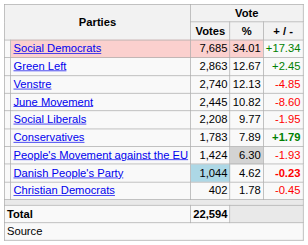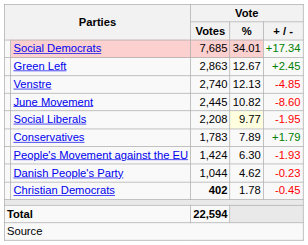(250, 119) no background -> (250, 119) lightyellow background
(286, 137) bold -> (286, 137) normal
(250, 155) lightgrey background -> (250, 155) no background
(213, 173) lightblue background -> (213, 173) no background
(288, 173) bold -> (288, 173) normal
(218, 191) normal -> (218, 191) bold
